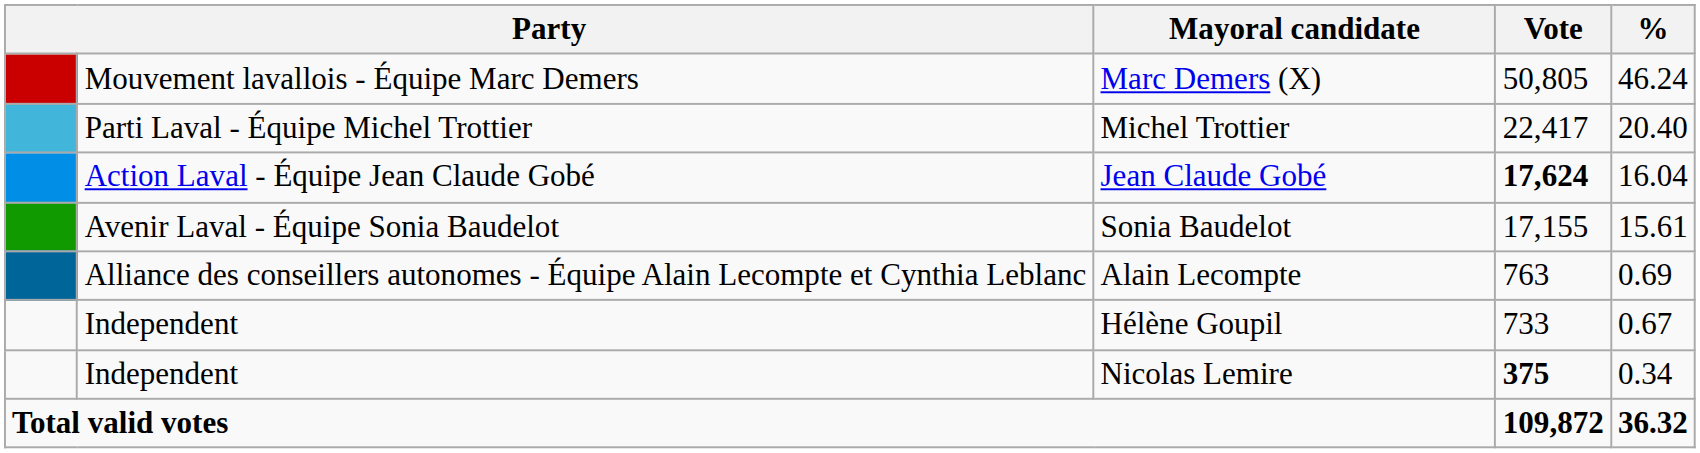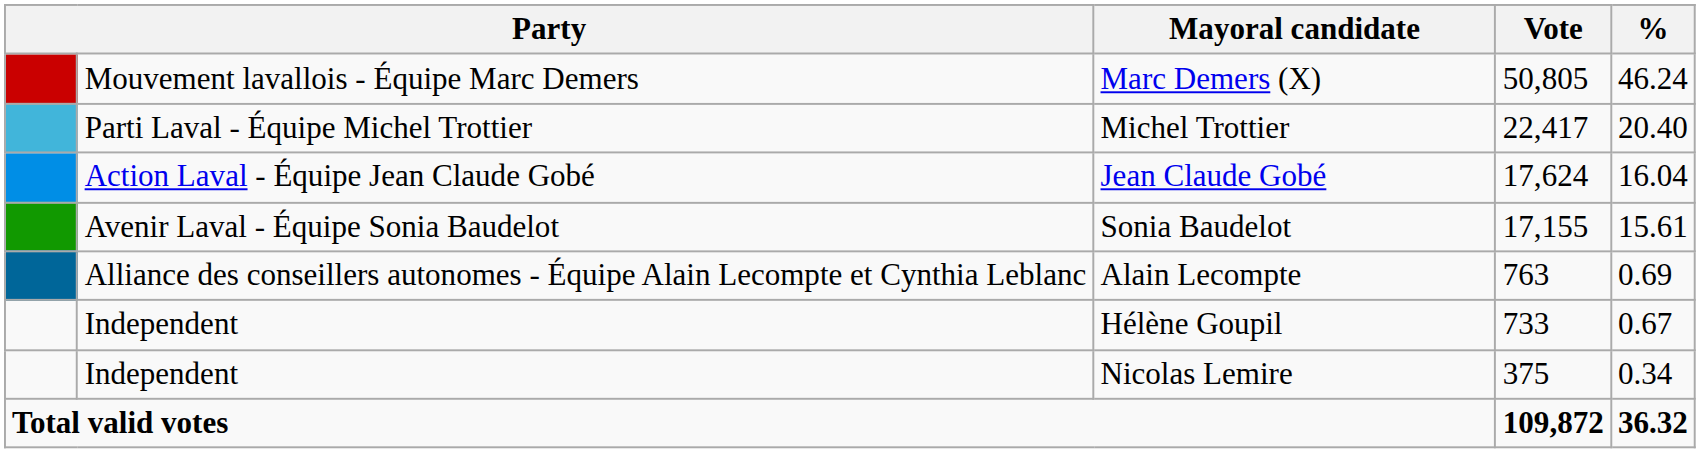(1546, 176) bold -> (1546, 176) normal
(1526, 373) bold -> (1526, 373) normal
